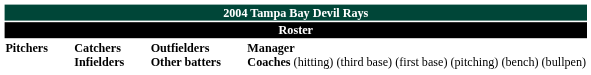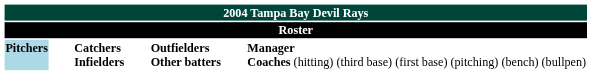(27, 47) no background -> (27, 47) lightblue background
